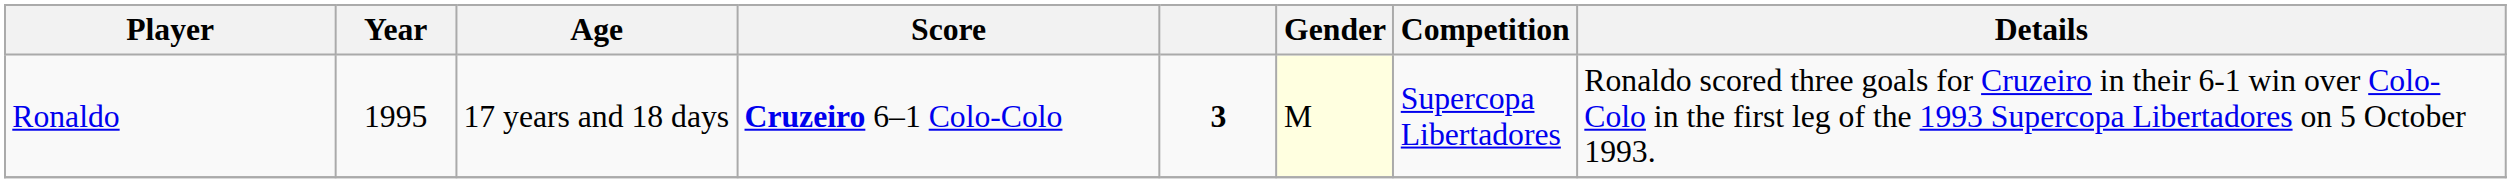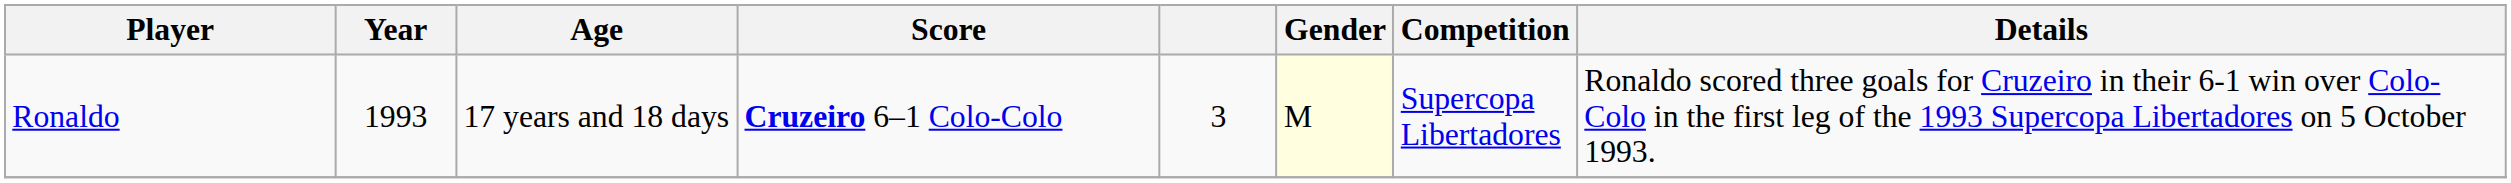(396, 115) 1995 -> (396, 115) 1993
(1218, 115) bold -> (1218, 115) normal
